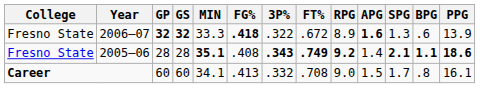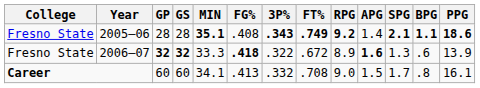rows swapped: (125, 53) <-> (125, 34)
